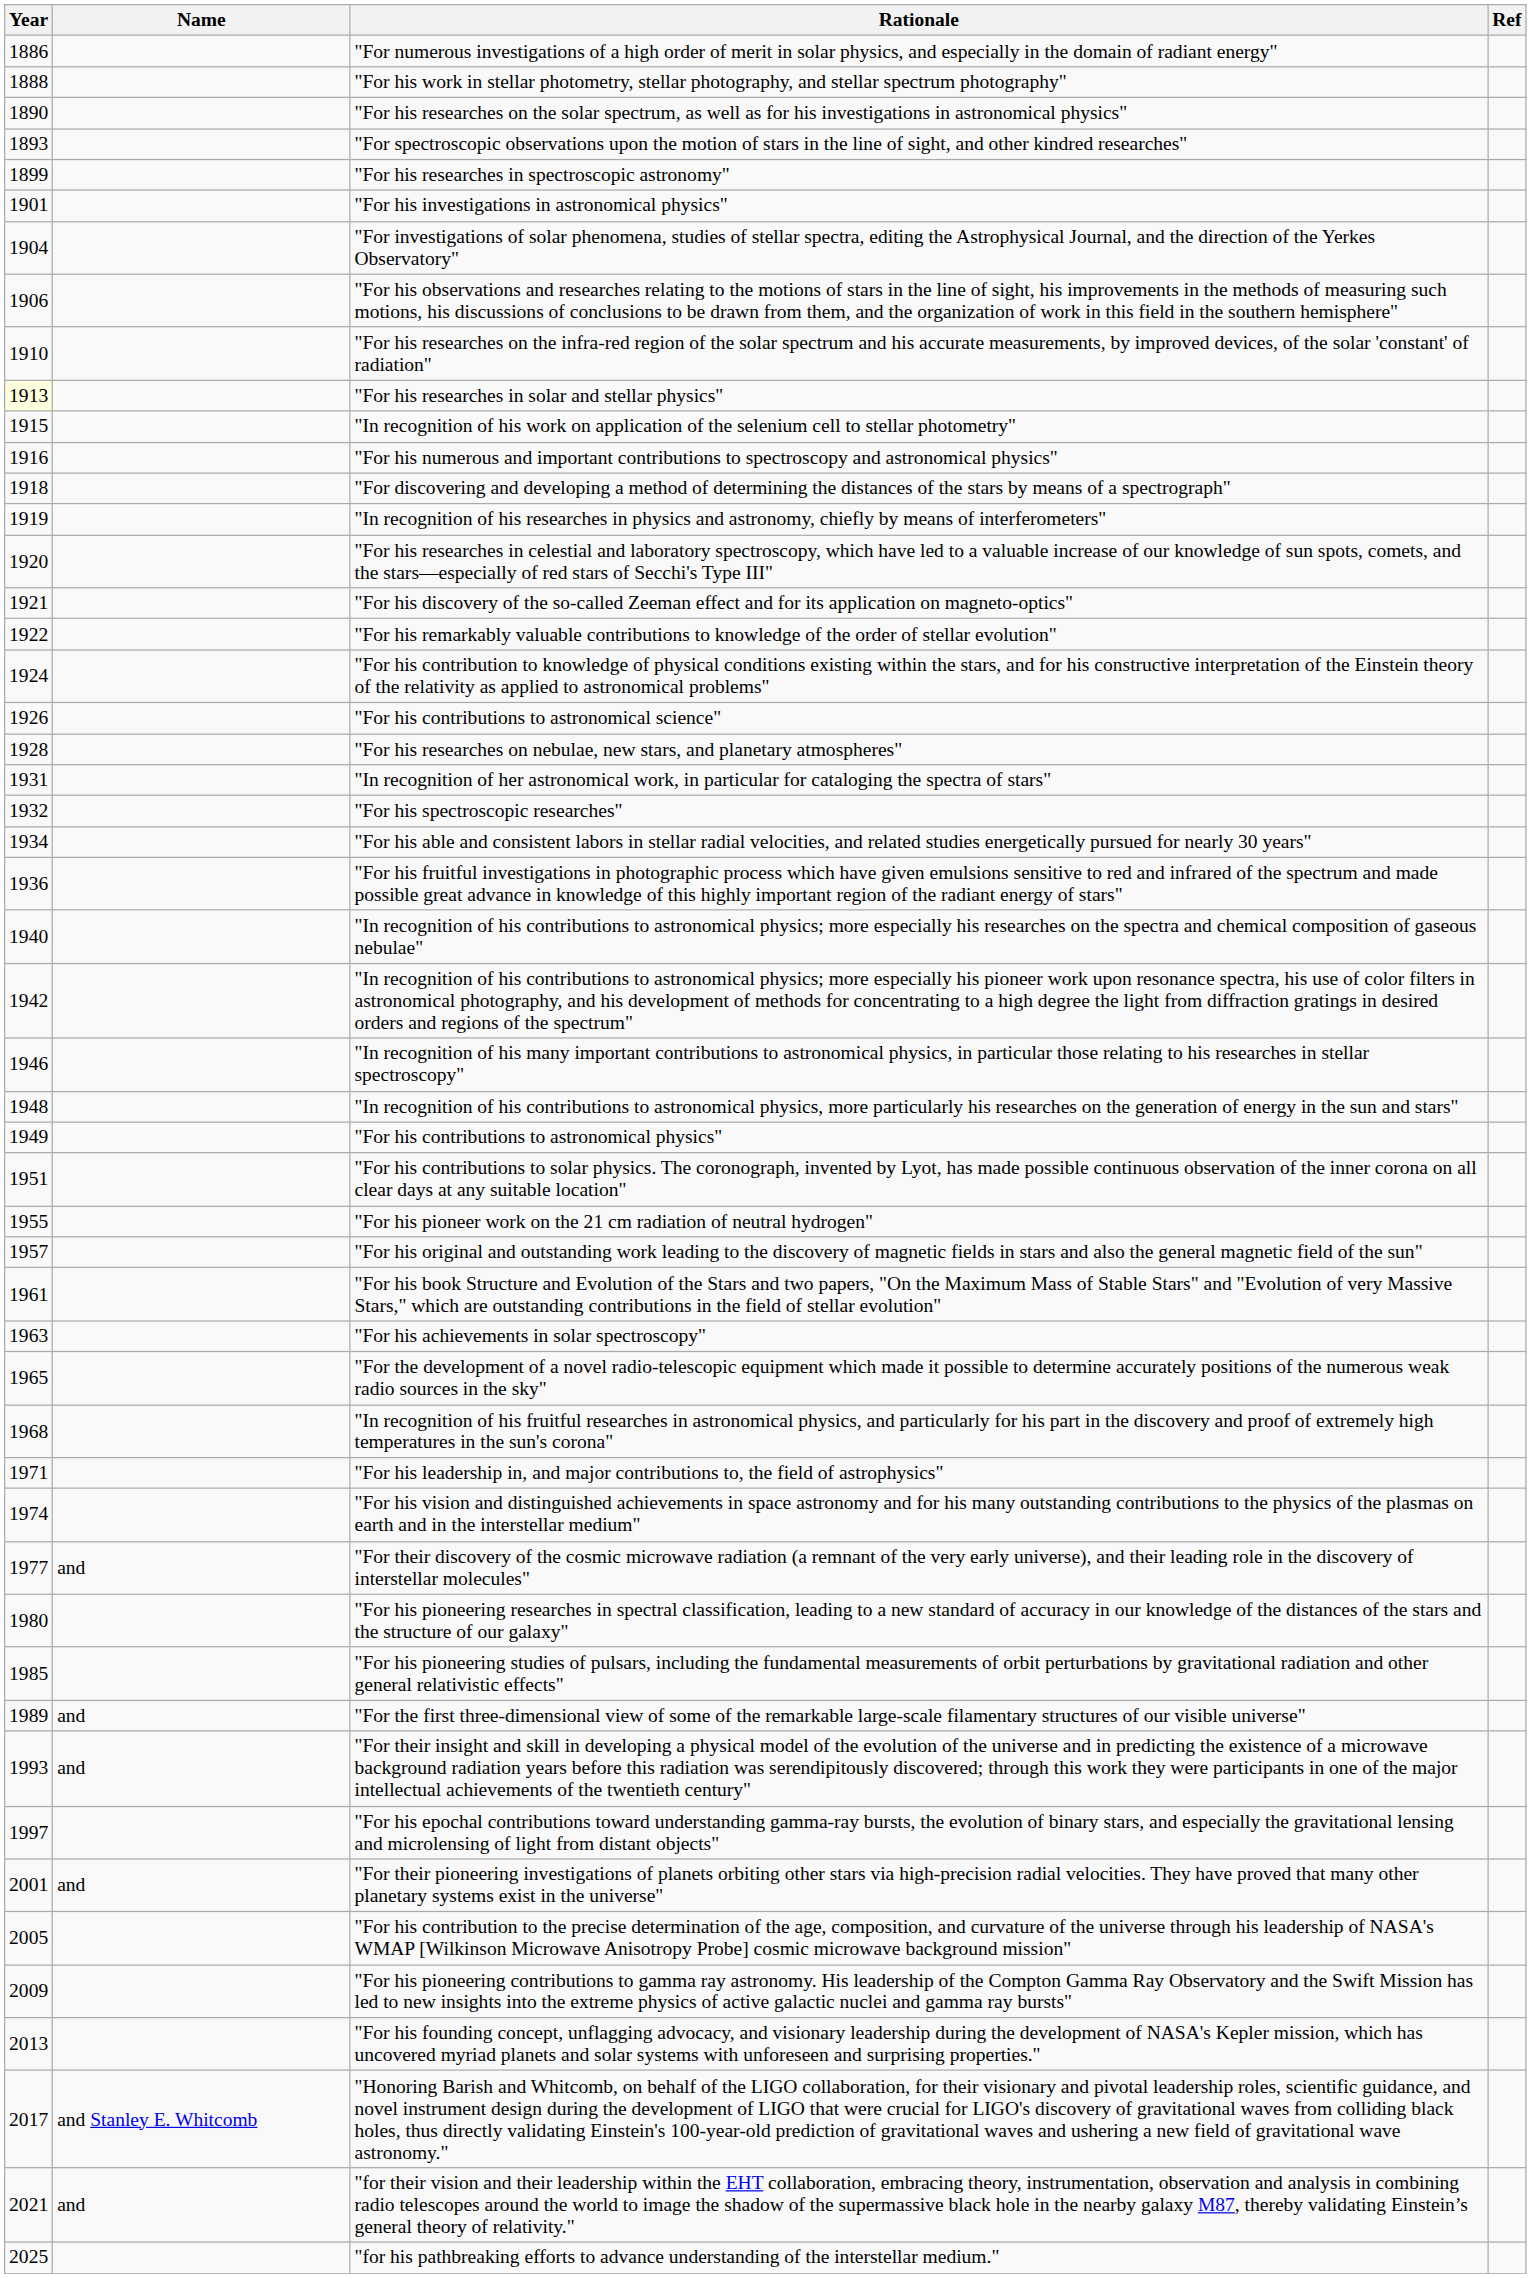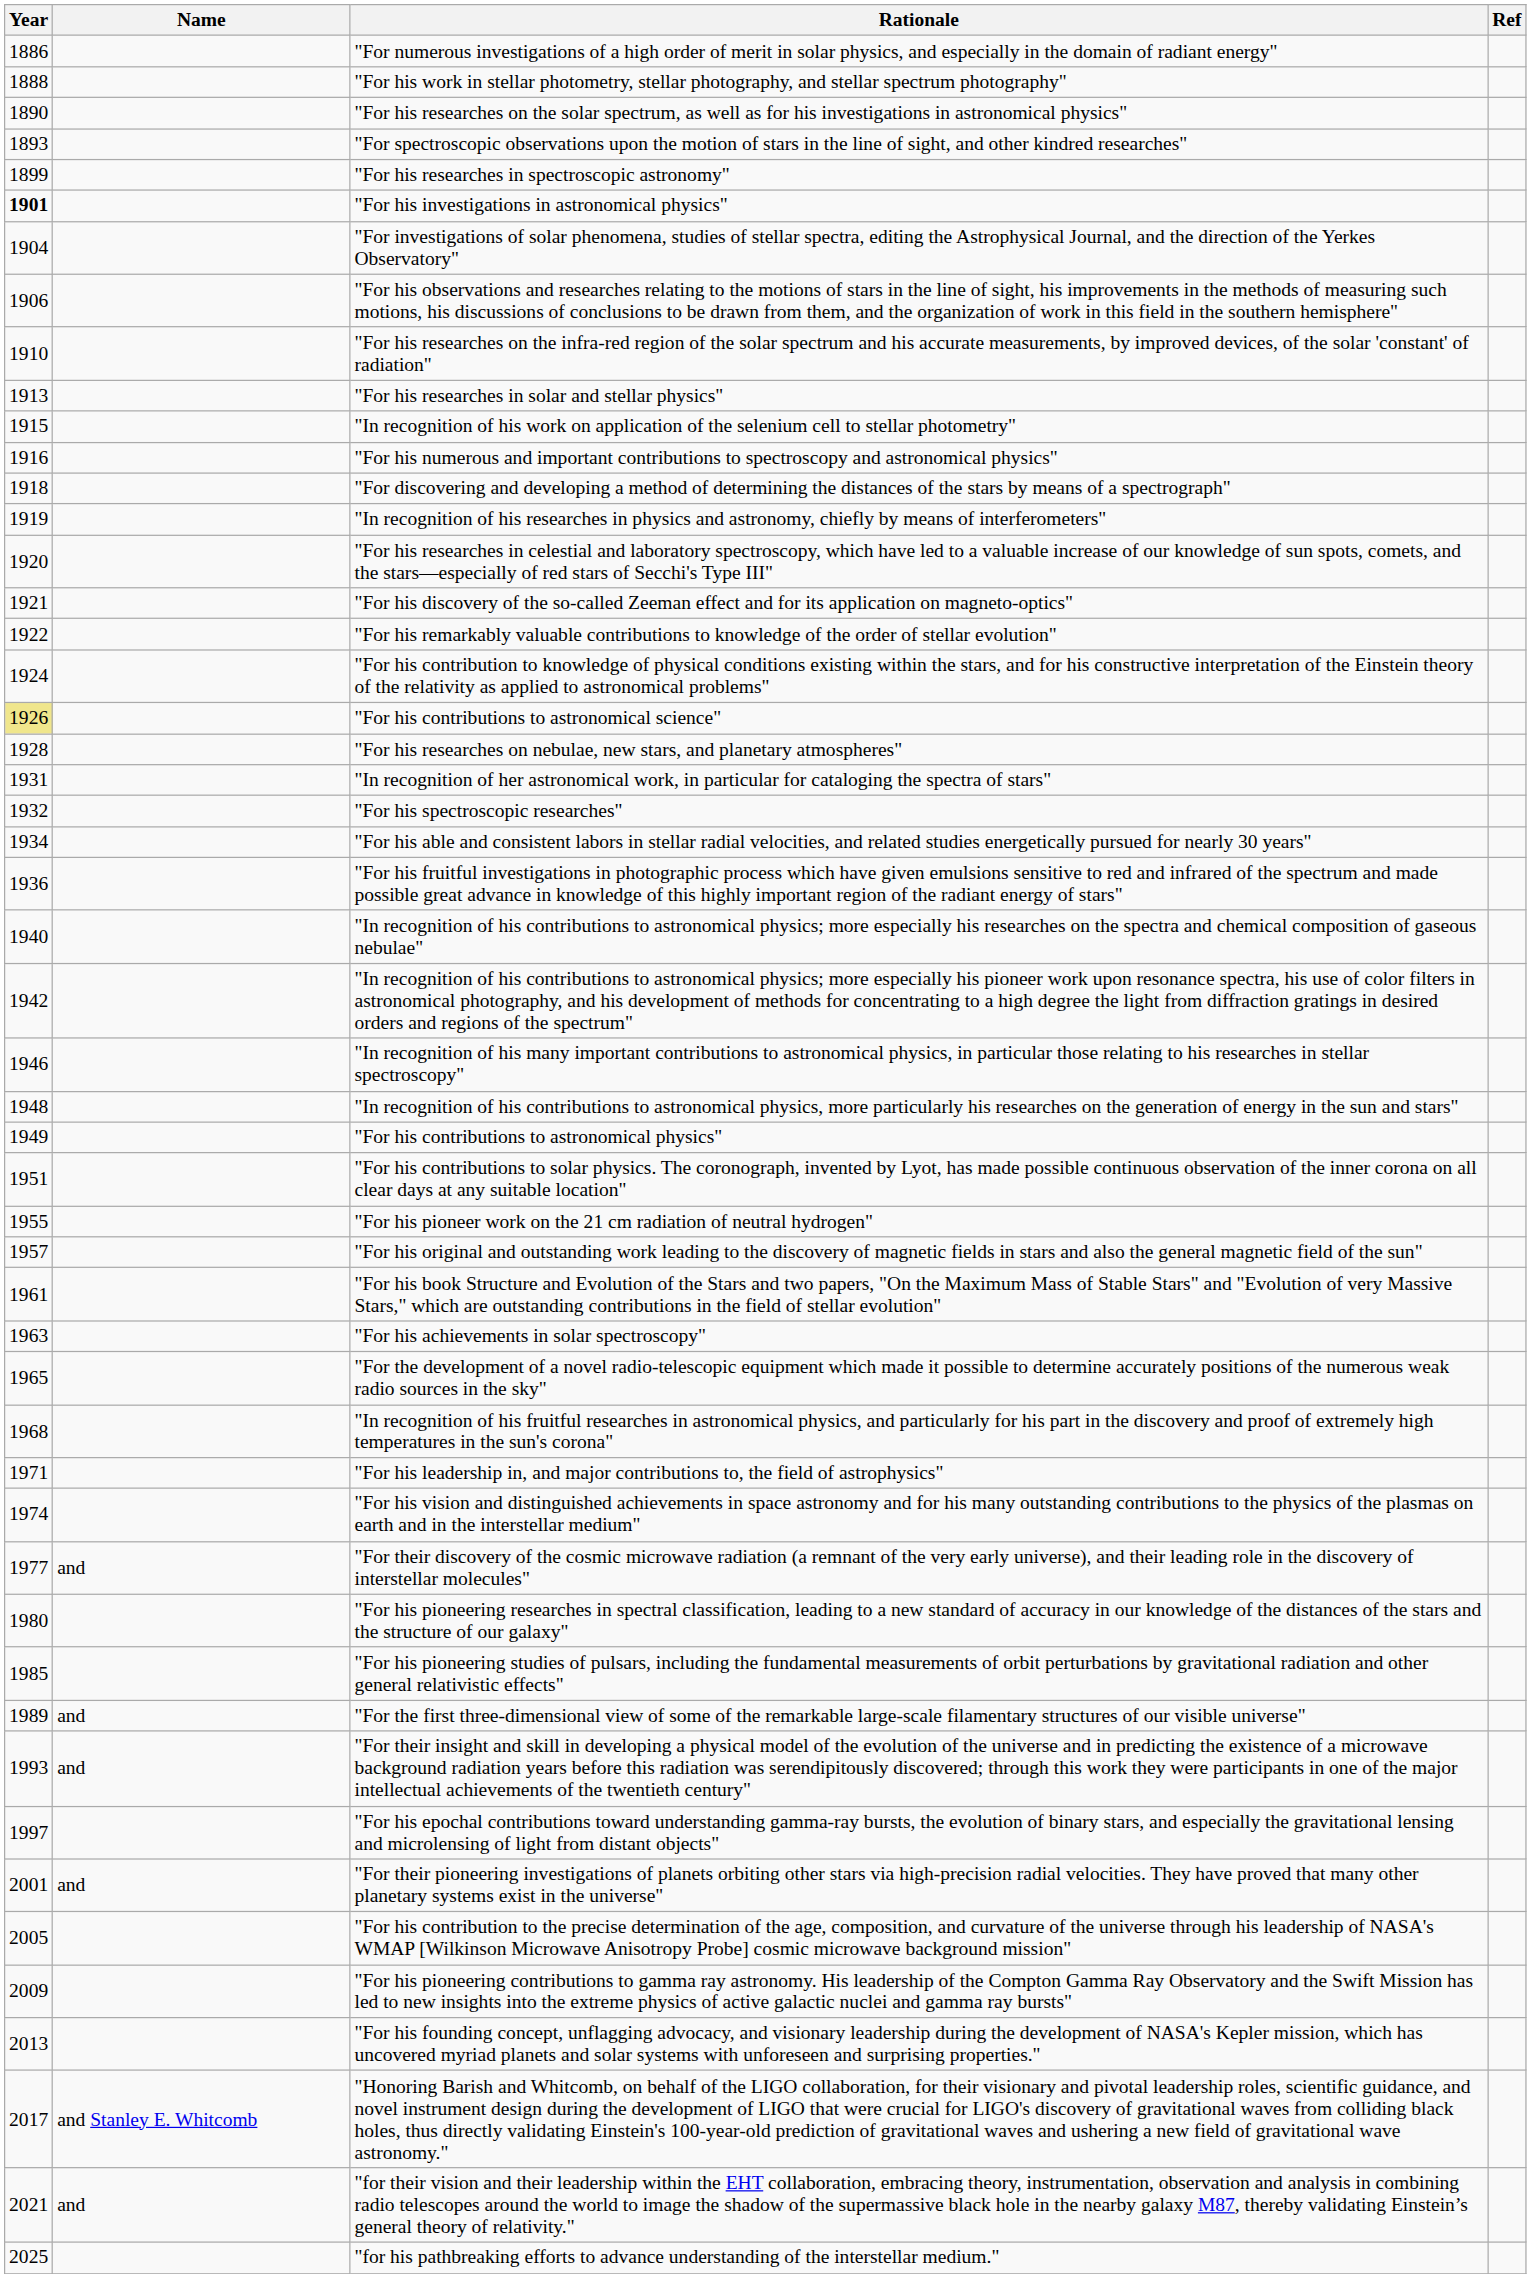(29, 205) normal -> (29, 205) bold
(29, 395) lightyellow background -> (29, 395) no background
(29, 717) no background -> (29, 717) khaki background
